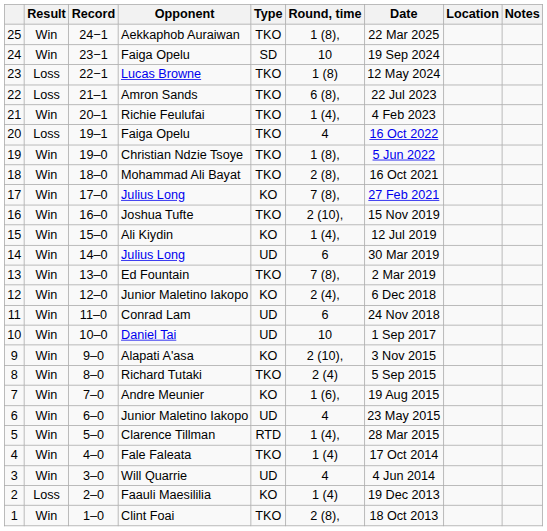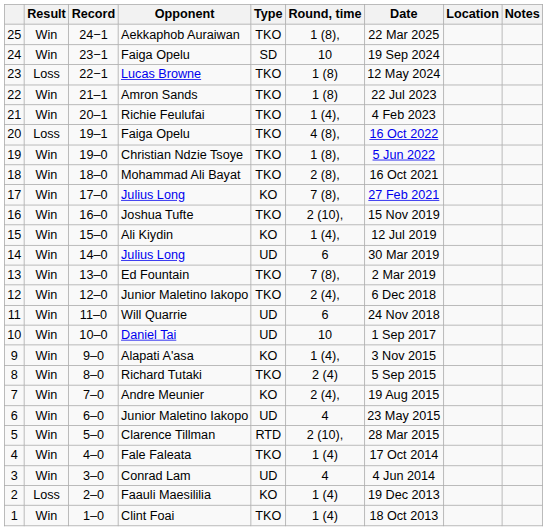(47, 94) Loss -> (47, 94) Win
(325, 94) 6 (8), -> (325, 94) 1 (8)
(325, 134) 4 -> (325, 134) 4 (8),
(268, 295) KO -> (268, 295) TKO
(156, 315) Conrad Lam -> (154, 315) Will Quarrie
(325, 355) 2 (10), -> (325, 355) 1 (4),
(325, 395) 1 (6), -> (325, 395) 2 (4),
(325, 435) 1 (4), -> (325, 435) 2 (10),
(154, 475) Will Quarrie -> (156, 475) Conrad Lam
(325, 515) 2 (8), -> (325, 515) 1 (4)
